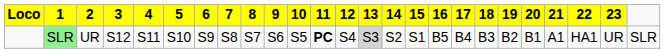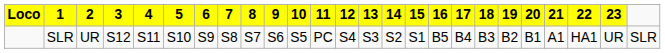(60, 37) lightgreen background -> (60, 37) no background
(323, 37) bold -> (323, 37) normal
(371, 37) lightgrey background -> (371, 37) no background
